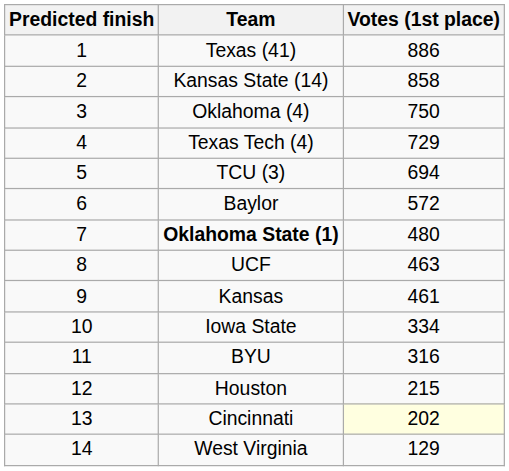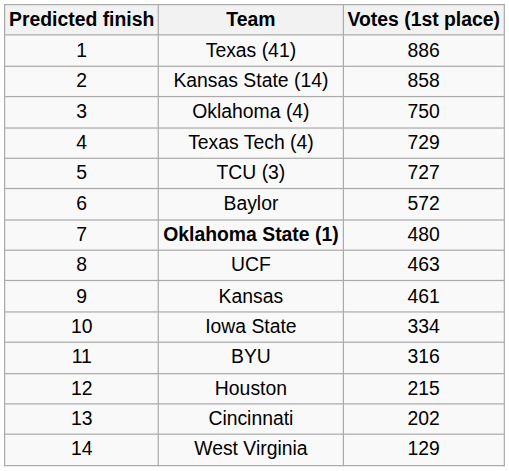(424, 173) 694 -> (424, 173) 727
(424, 419) lightyellow background -> (424, 419) no background
